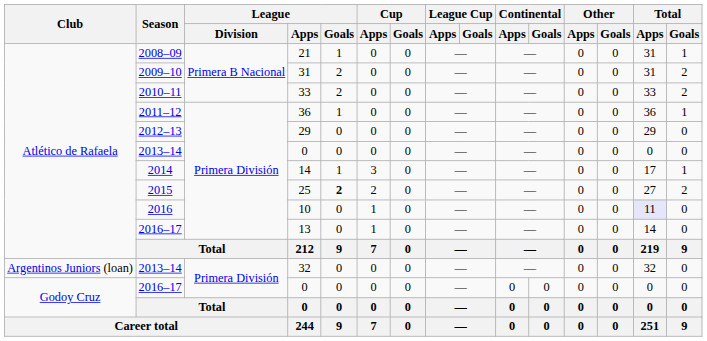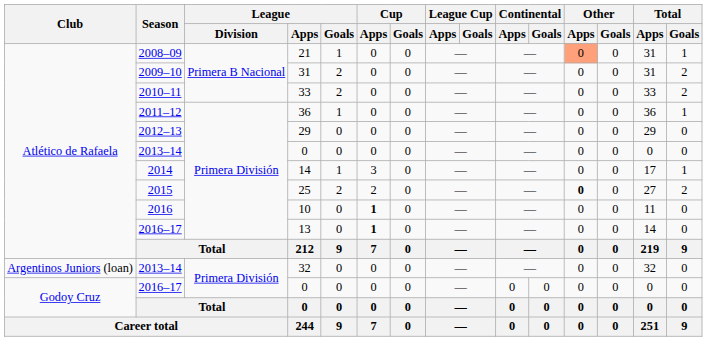(581, 53) no background -> (581, 53) lightsalmon background
(339, 190) bold -> (339, 190) normal
(581, 190) normal -> (581, 190) bold
(374, 209) normal -> (374, 209) bold
(650, 209) lavender background -> (650, 209) no background
(374, 229) normal -> (374, 229) bold
